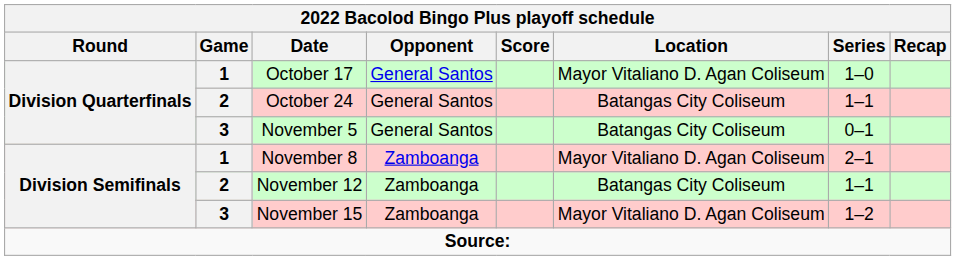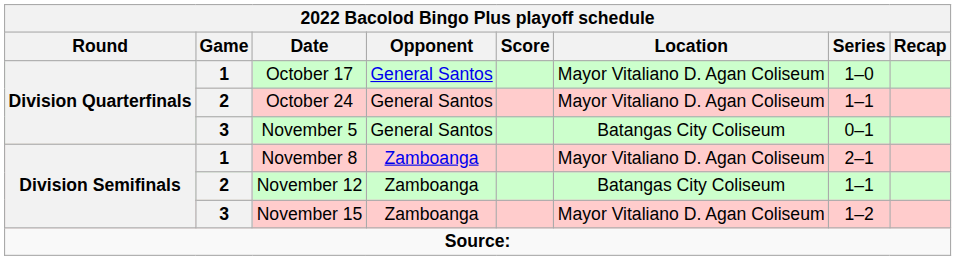(691, 102) Batangas City Coliseum -> (691, 102) Mayor Vitaliano D. Agan Coliseum
